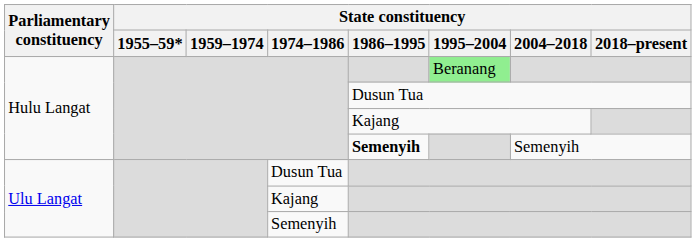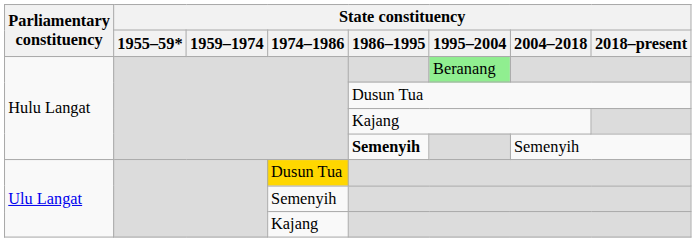(307, 172) no background -> (307, 172) gold background
(295, 198) Kajang -> (304, 198) Semenyih
(304, 224) Semenyih -> (295, 224) Kajang
